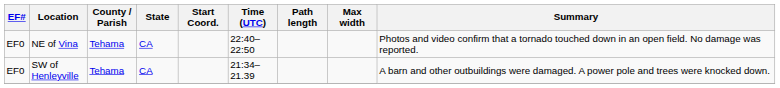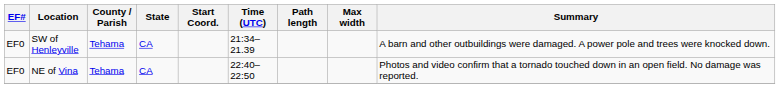rows swapped: (55, 70) <-> (55, 44)
